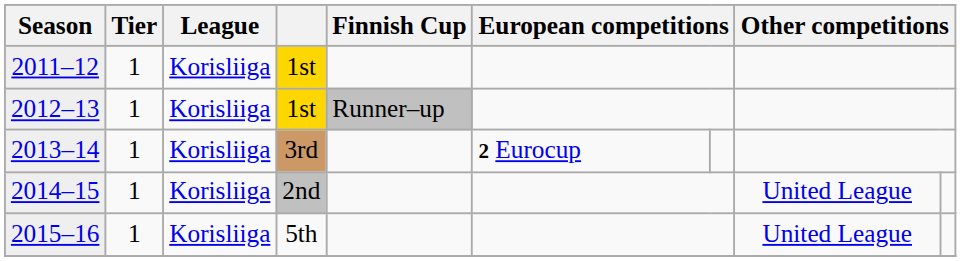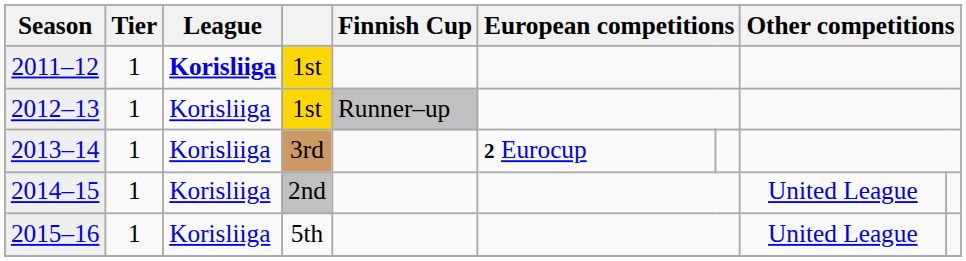(220, 66) normal -> (223, 66) bold
